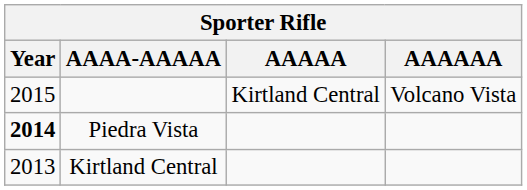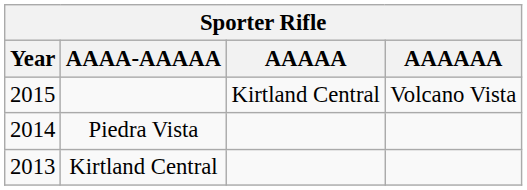(33, 130) bold -> (33, 130) normal
